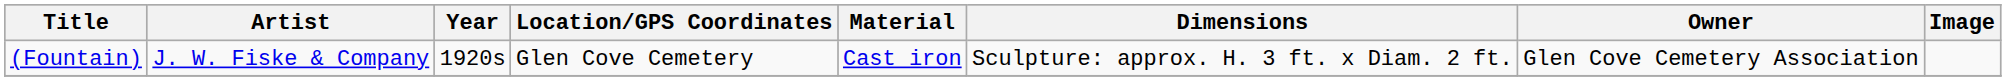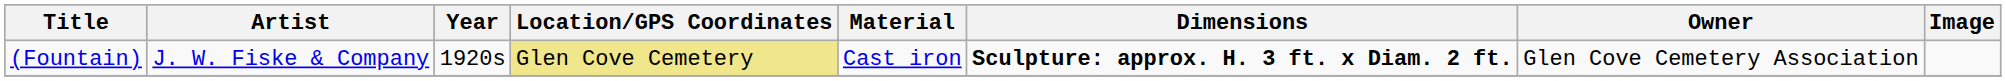(635, 59) no background -> (635, 59) khaki background
(1242, 59) normal -> (1242, 59) bold
